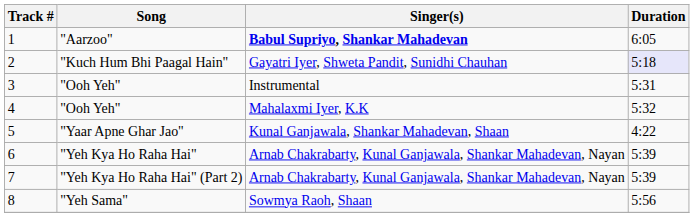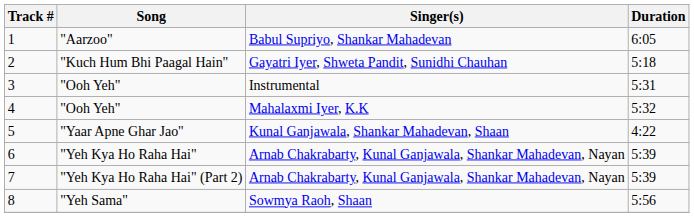(358, 39) bold -> (350, 39) normal
(644, 62) lavender background -> (644, 62) no background
